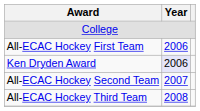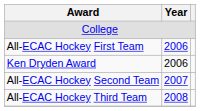(176, 64) lavender background -> (176, 64) no background
